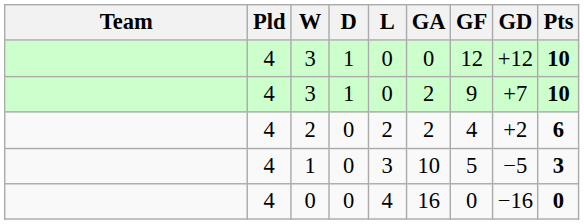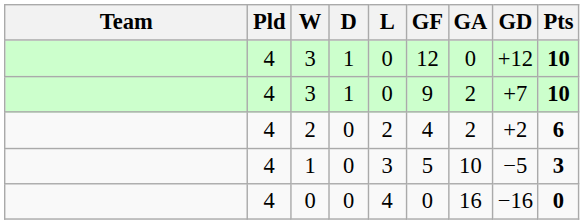columns swapped: (472, 22) <-> (429, 22)
